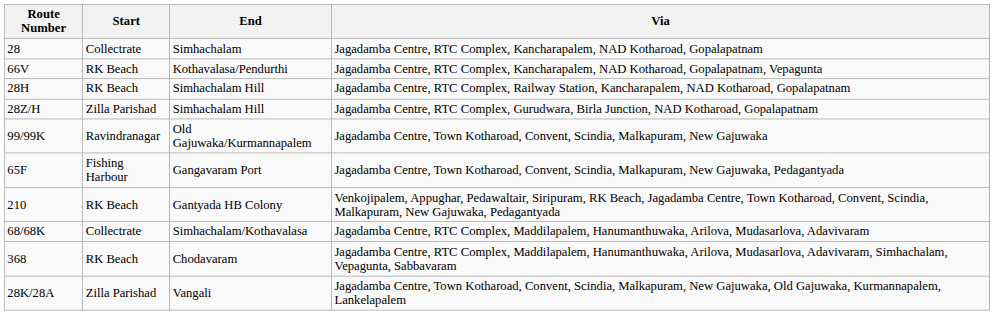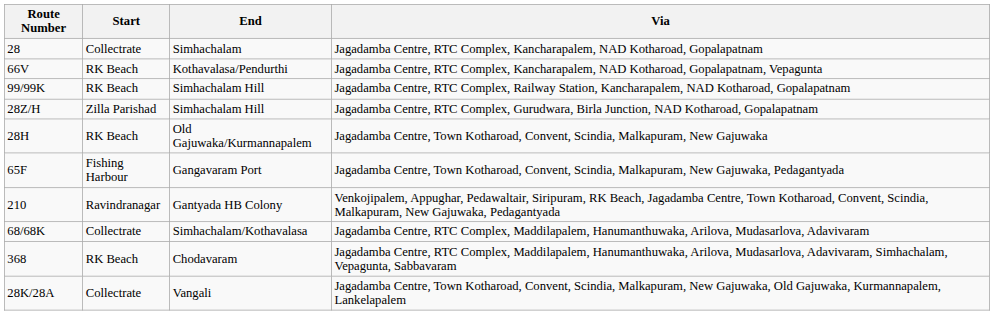(18, 88) 28H -> (26, 88) 99/99K
(26, 136) 99/99K -> (18, 136) 28H
(123, 136) Ravindranagar -> (112, 136) RK Beach
(112, 204) RK Beach -> (123, 204) Ravindranagar
(121, 293) Zilla Parishad -> (113, 293) Collectrate
